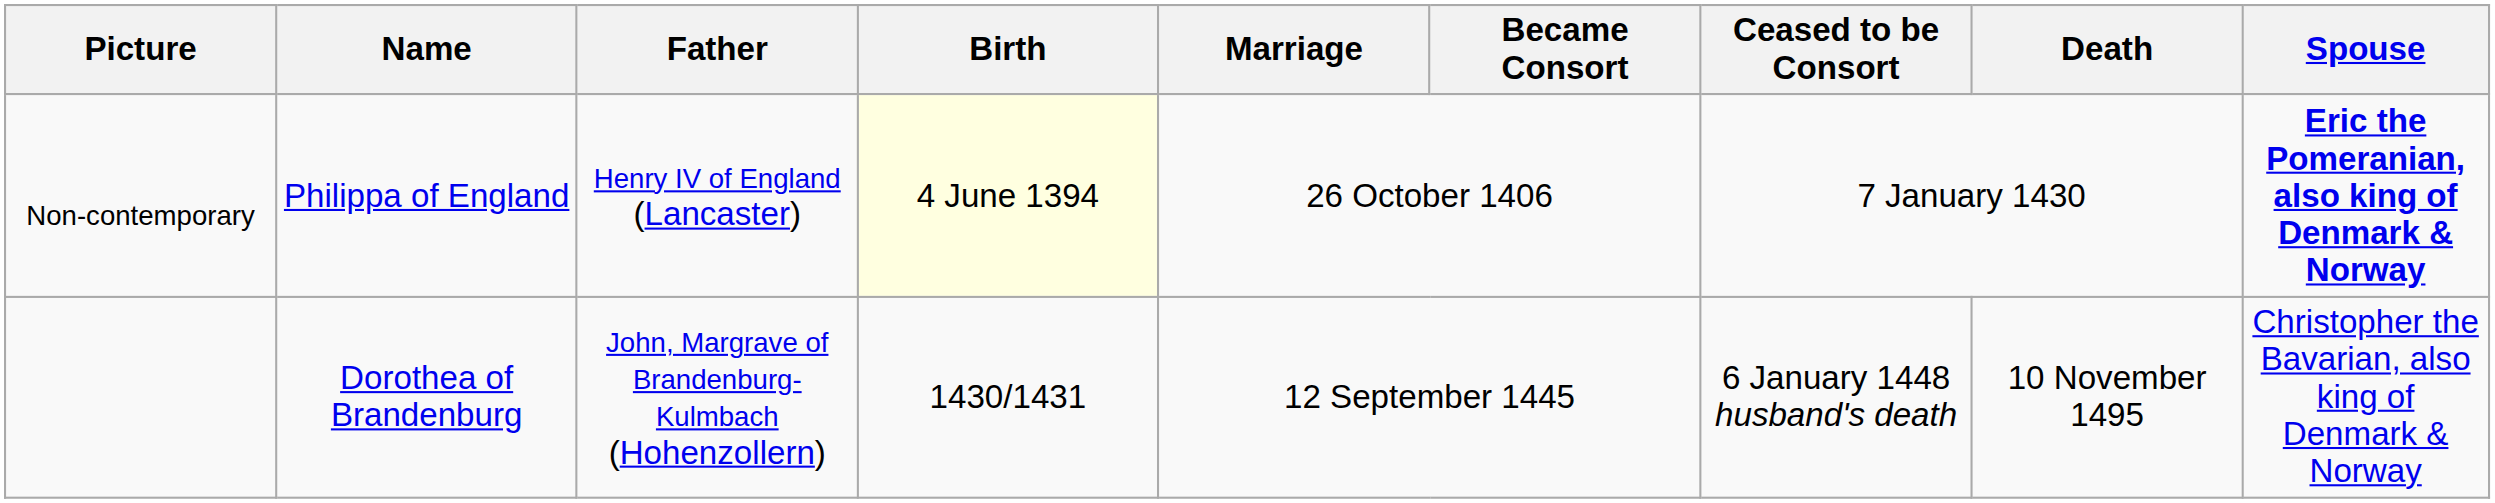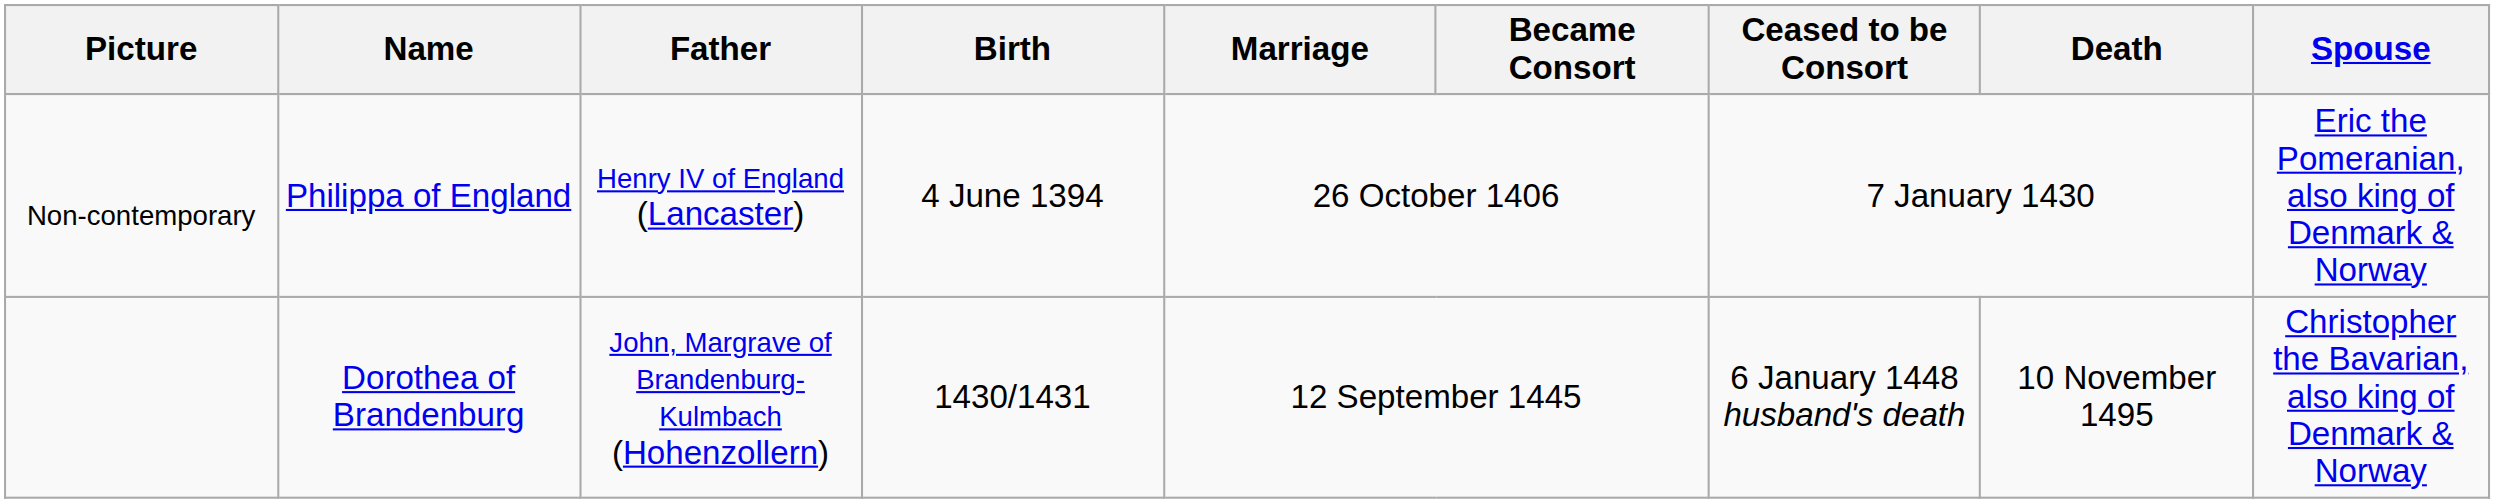(1008, 195) lightyellow background -> (1012, 195) no background
(2366, 195) bold -> (2371, 195) normal
